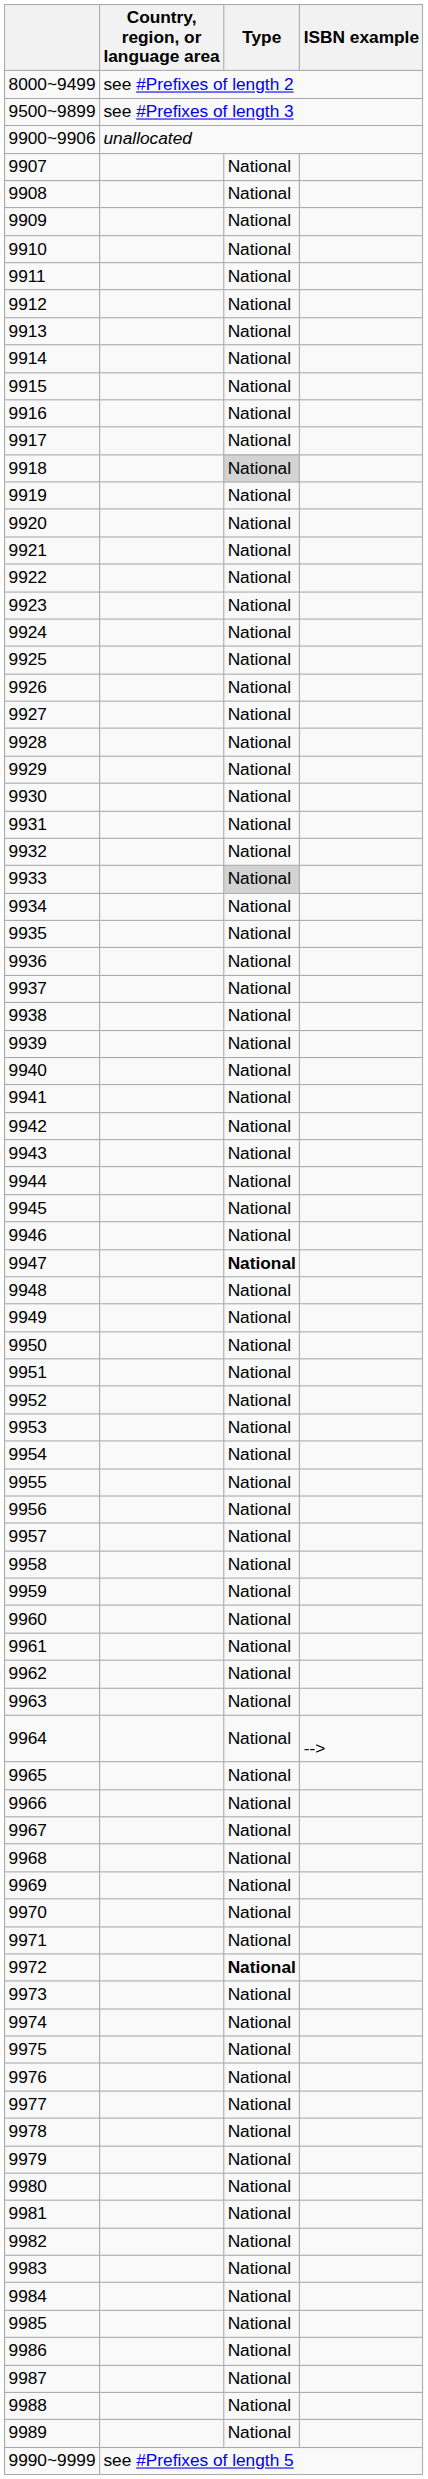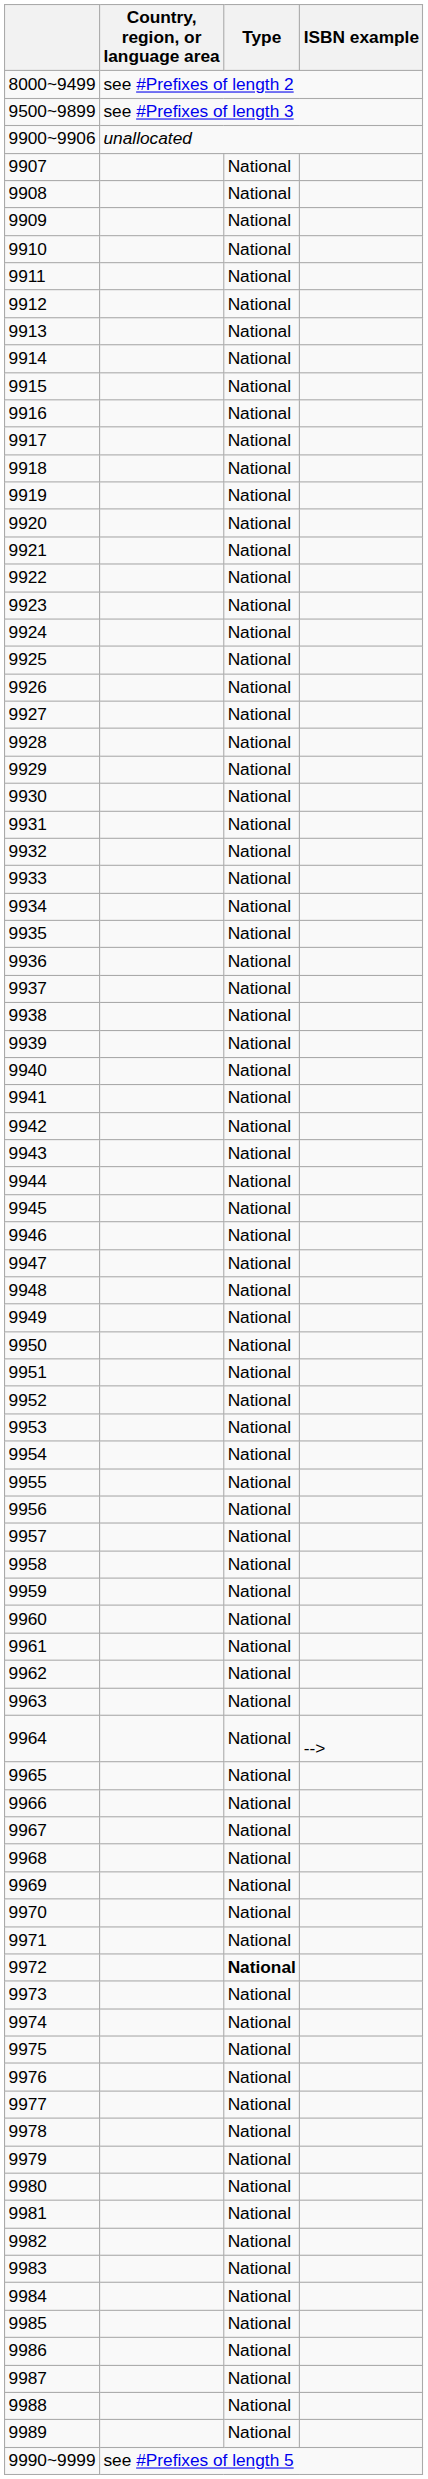(259, 468) lightgrey background -> (259, 468) no background
(259, 879) lightgrey background -> (259, 879) no background
(262, 1262) bold -> (259, 1262) normal
